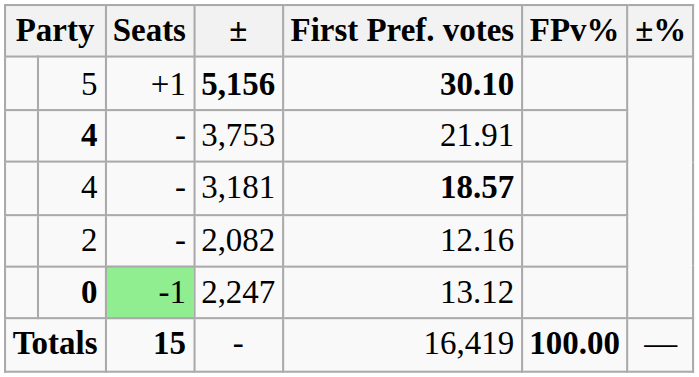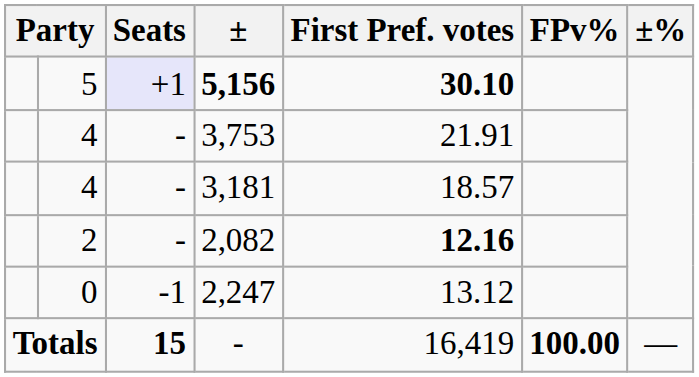(168, 82) no background -> (168, 82) lavender background
(89, 135) bold -> (89, 135) normal
(477, 187) bold -> (477, 187) normal
(477, 239) normal -> (477, 239) bold
(89, 291) bold -> (89, 291) normal
(172, 291) lightgreen background -> (172, 291) no background
